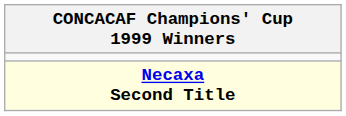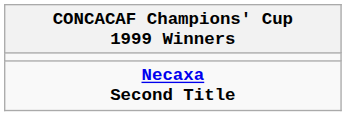(173, 86) lightyellow background -> (173, 86) no background
